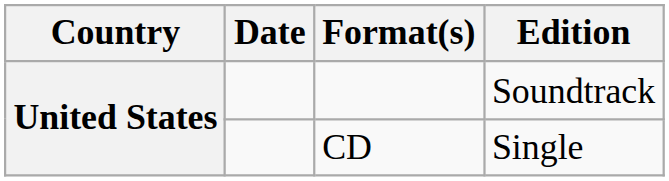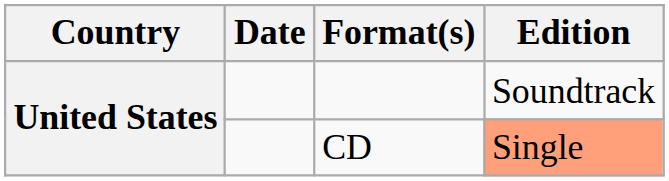(538, 146) no background -> (538, 146) lightsalmon background
